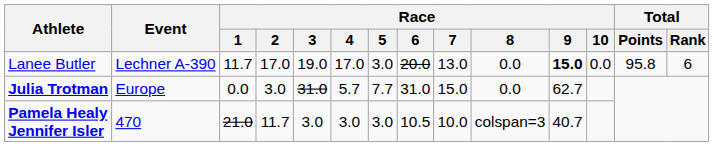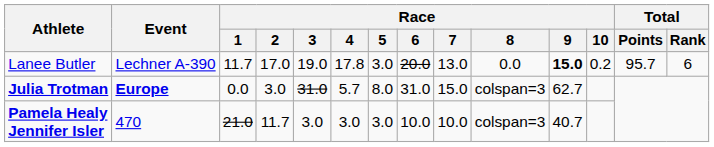(349, 64) 17.0 -> (349, 64) 17.8
(600, 64) 0.0 -> (600, 64) 0.2
(641, 64) 95.8 -> (641, 64) 95.7
(140, 89) normal -> (142, 89) bold
(382, 89) 7.7 -> (382, 89) 8.0
(510, 89) 0.0 -> (510, 89) colspan=3
(415, 122) 10.5 -> (415, 122) 10.0
